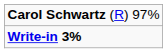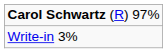(44, 36) bold -> (43, 36) normal
